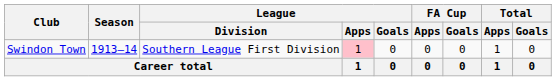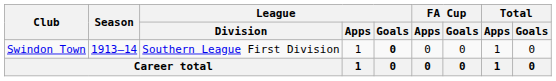(358, 49) pink background -> (358, 49) no background
(393, 49) normal -> (393, 49) bold
